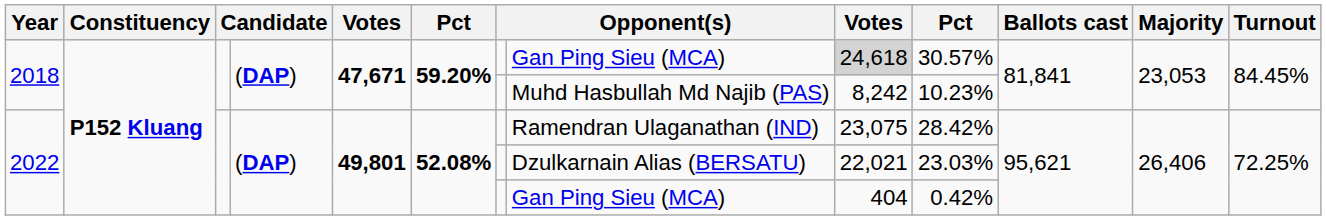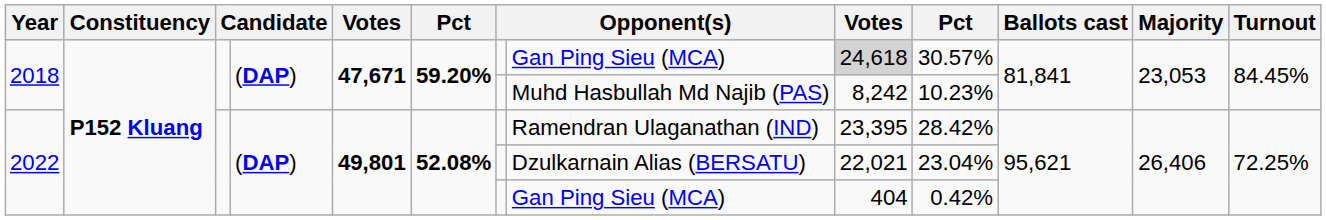(874, 128) 23,075 -> (874, 128) 23,395
(955, 163) 23.03% -> (955, 163) 23.04%
